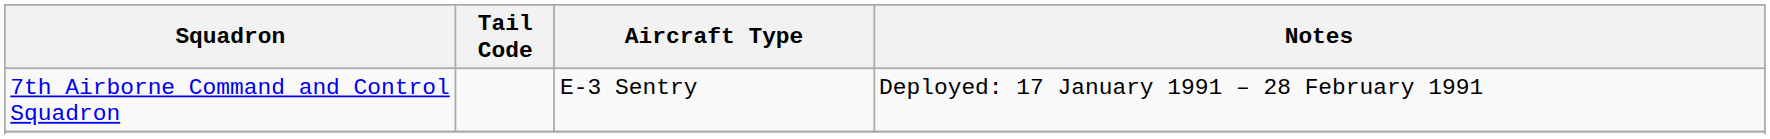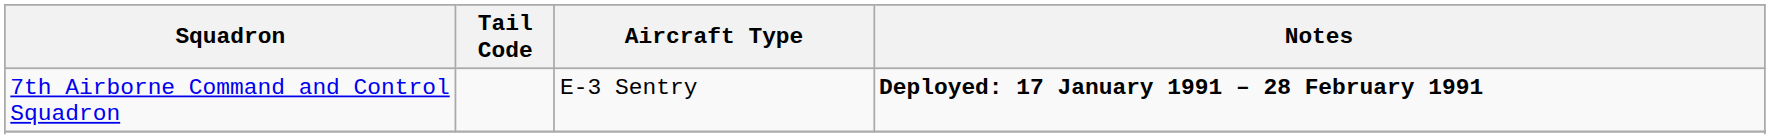(1181, 87) normal -> (1181, 87) bold
